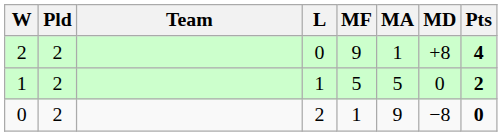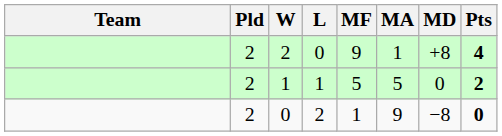columns swapped: (189, 20) <-> (22, 20)
